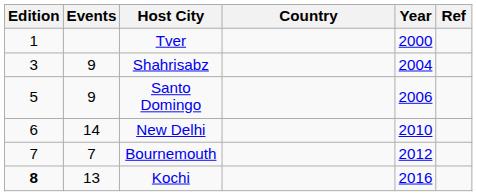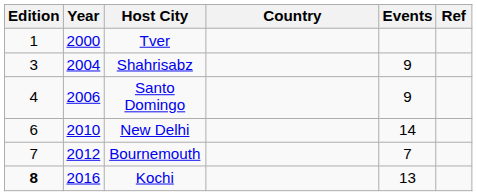columns swapped: (416, 16) <-> (91, 16)
(34, 97) 5 -> (34, 97) 4
